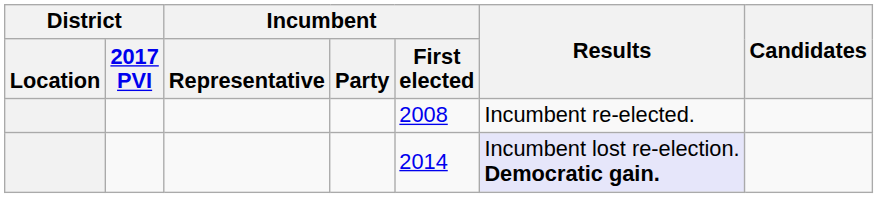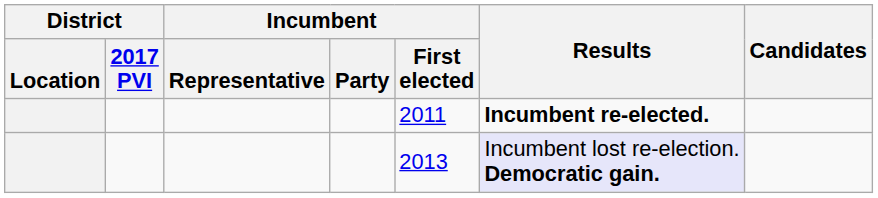(424, 115) 2008 -> (423, 115) 2011
(590, 115) normal -> (597, 115) bold
(424, 162) 2014 -> (424, 162) 2013
